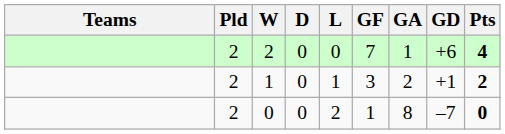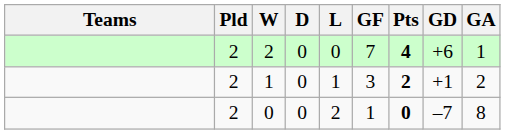columns swapped: (408, 19) <-> (482, 19)
